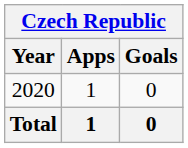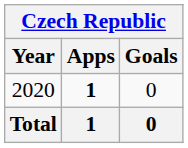(91, 90) normal -> (91, 90) bold
